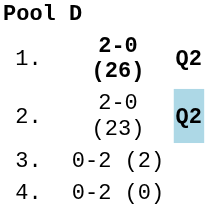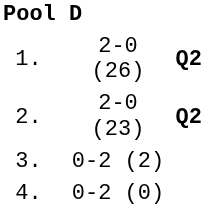(118, 59) bold -> (118, 59) normal
(189, 116) lightblue background -> (189, 116) no background
